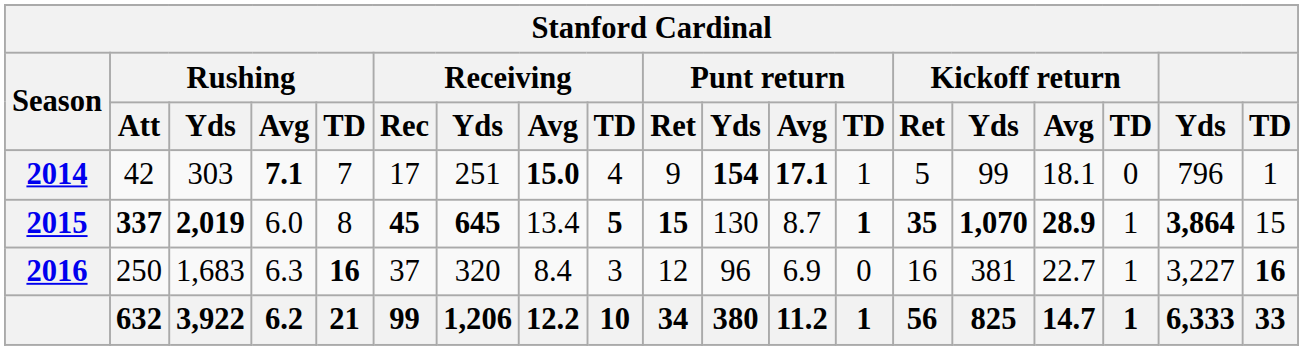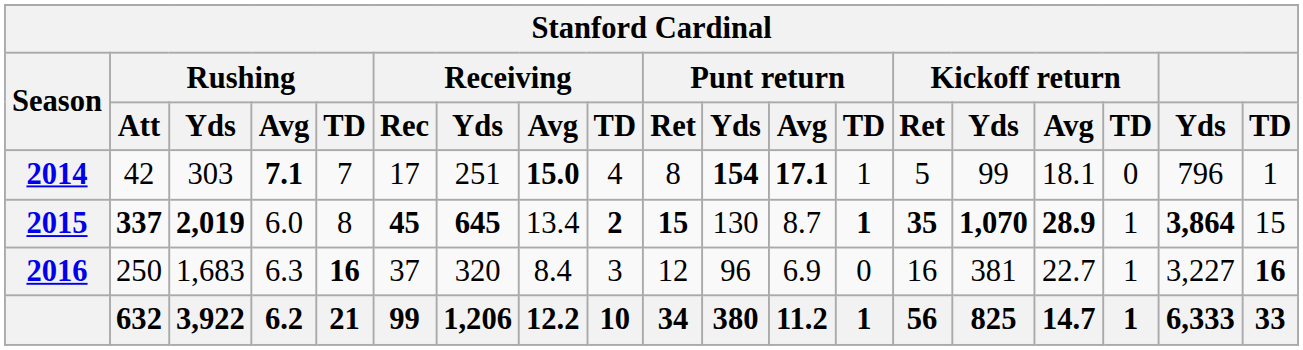(673, 174) 9 -> (673, 174) 8
(615, 222) 5 -> (615, 222) 2
